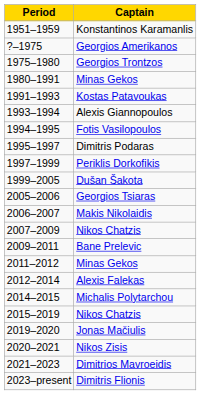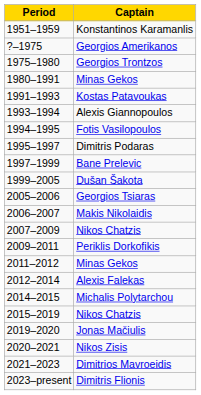(118, 163) Periklis Dorkofikis -> (109, 163) Bane Prelevic
(109, 247) Bane Prelevic -> (118, 247) Periklis Dorkofikis
